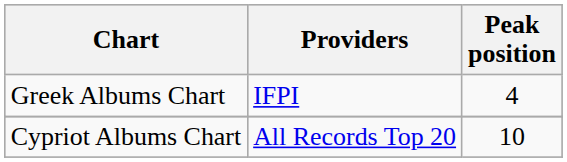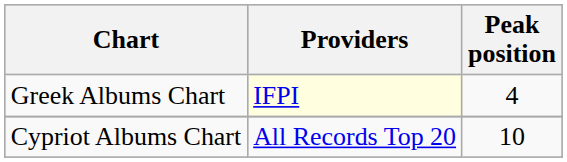(276, 95) no background -> (276, 95) lightyellow background
